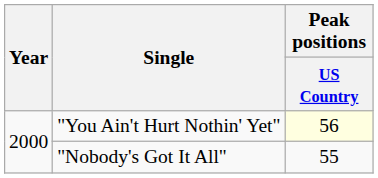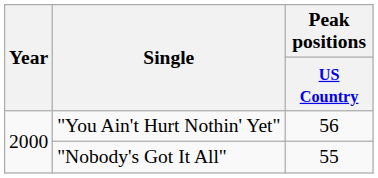(329, 125) lightyellow background -> (329, 125) no background
